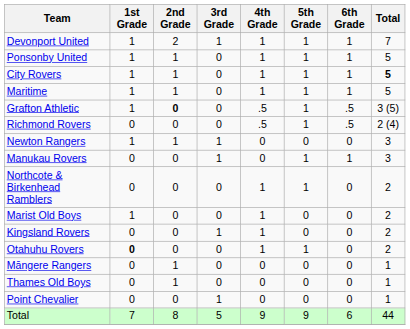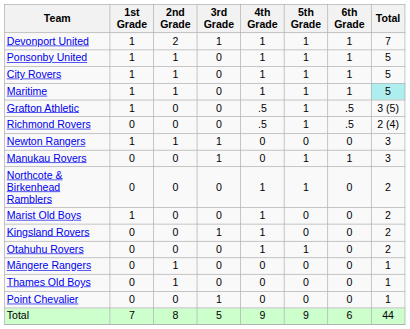(388, 74) bold -> (388, 74) normal
(388, 91) no background -> (388, 91) paleturquoise background
(175, 108) bold -> (175, 108) normal
(132, 249) bold -> (132, 249) normal
